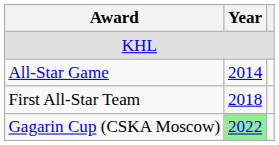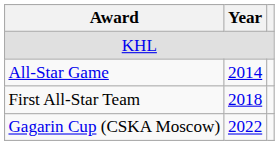(245, 126) lightgreen background -> (245, 126) no background
